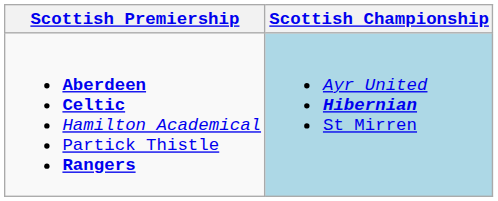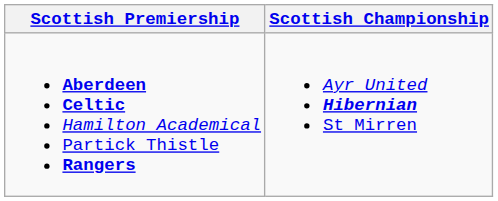(379, 105) lightblue background -> (379, 105) no background
